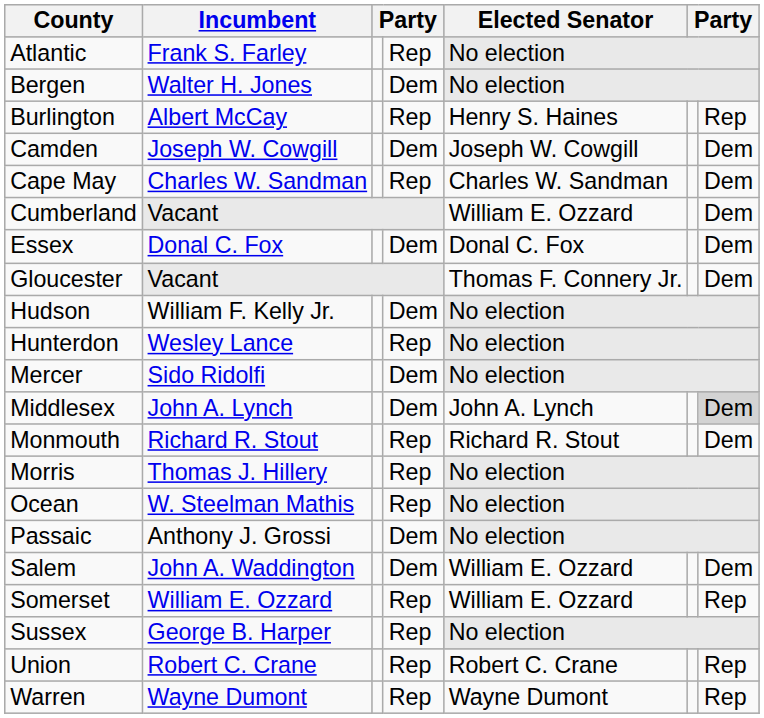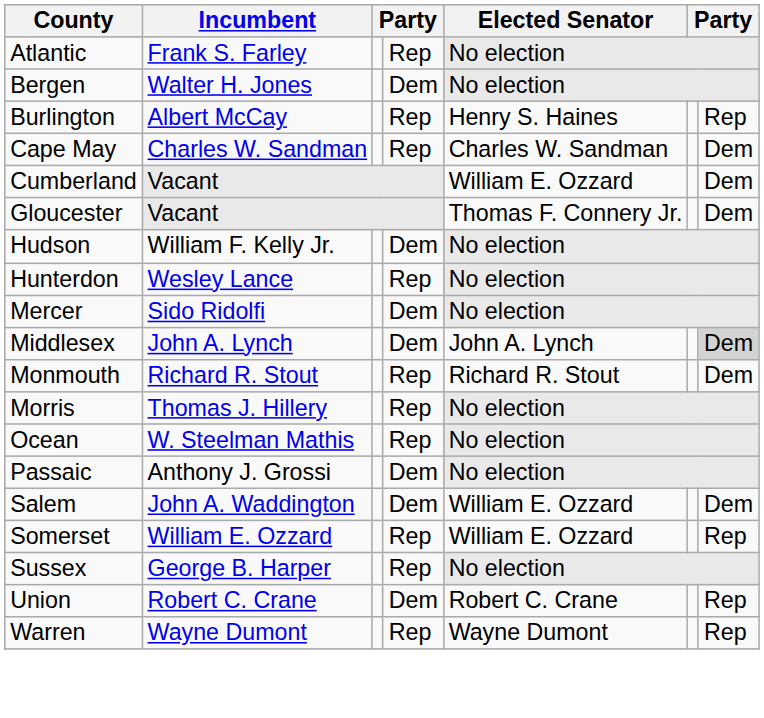- row: (54, 149)
- row: (42, 246)
(410, 665) Rep -> (413, 600) Dem
